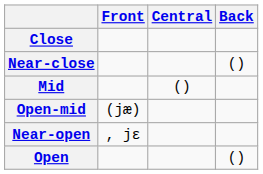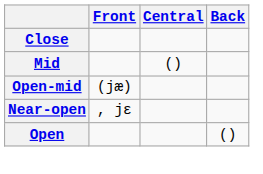- row: (51, 64)
